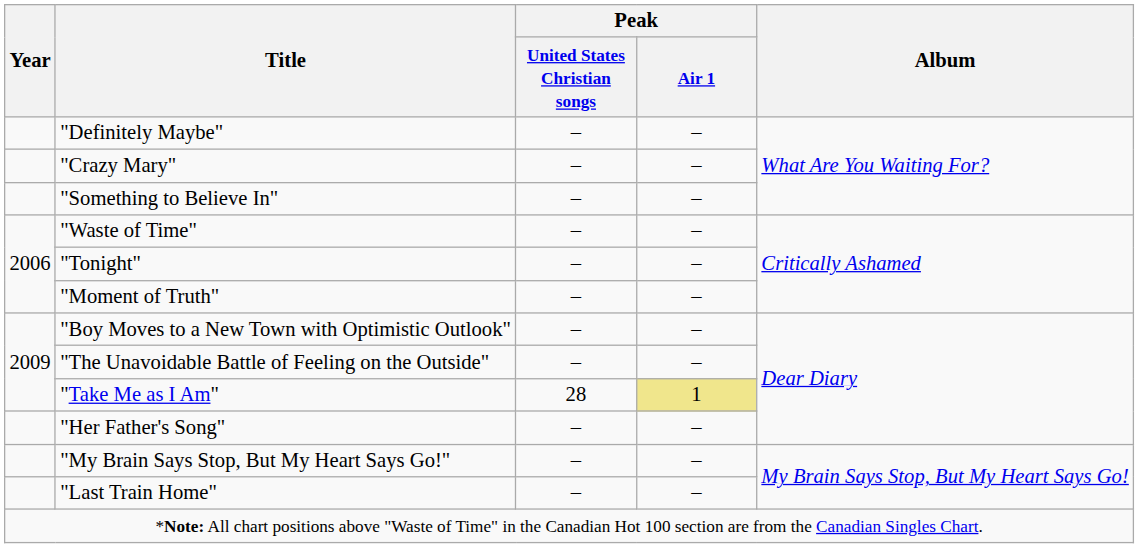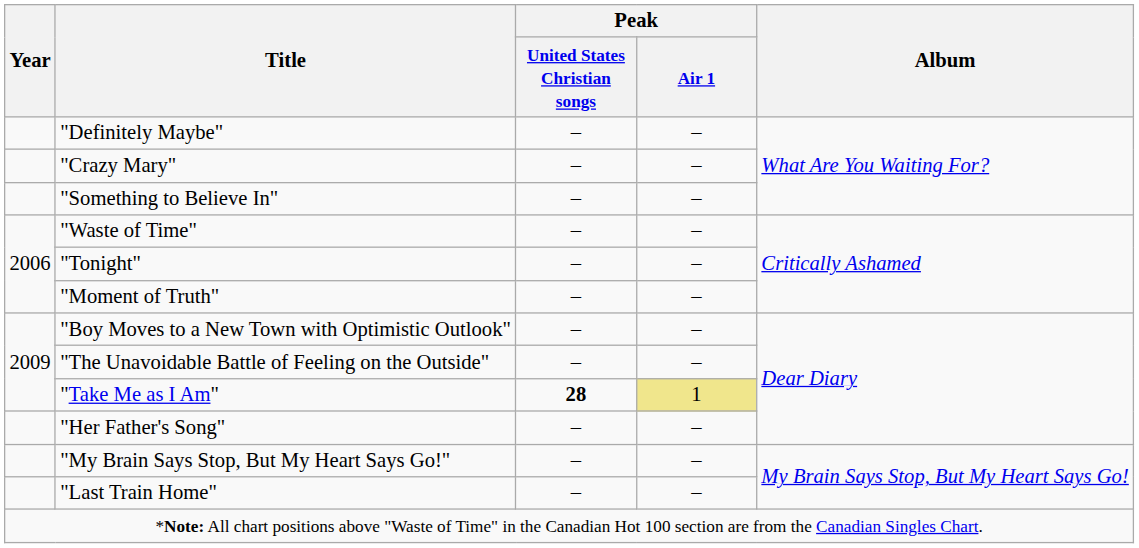(576, 394) normal -> (576, 394) bold
